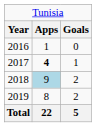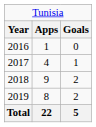(46, 63) bold -> (46, 63) normal
(46, 79) lightblue background -> (46, 79) no background
